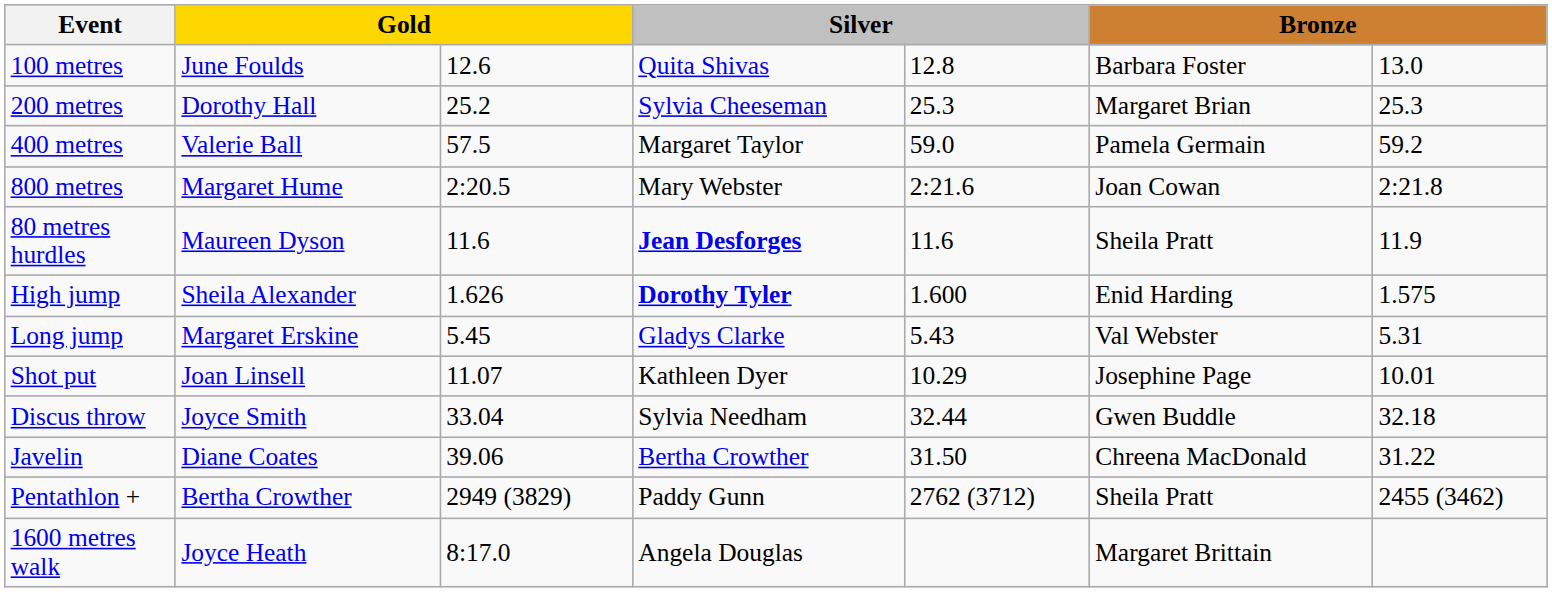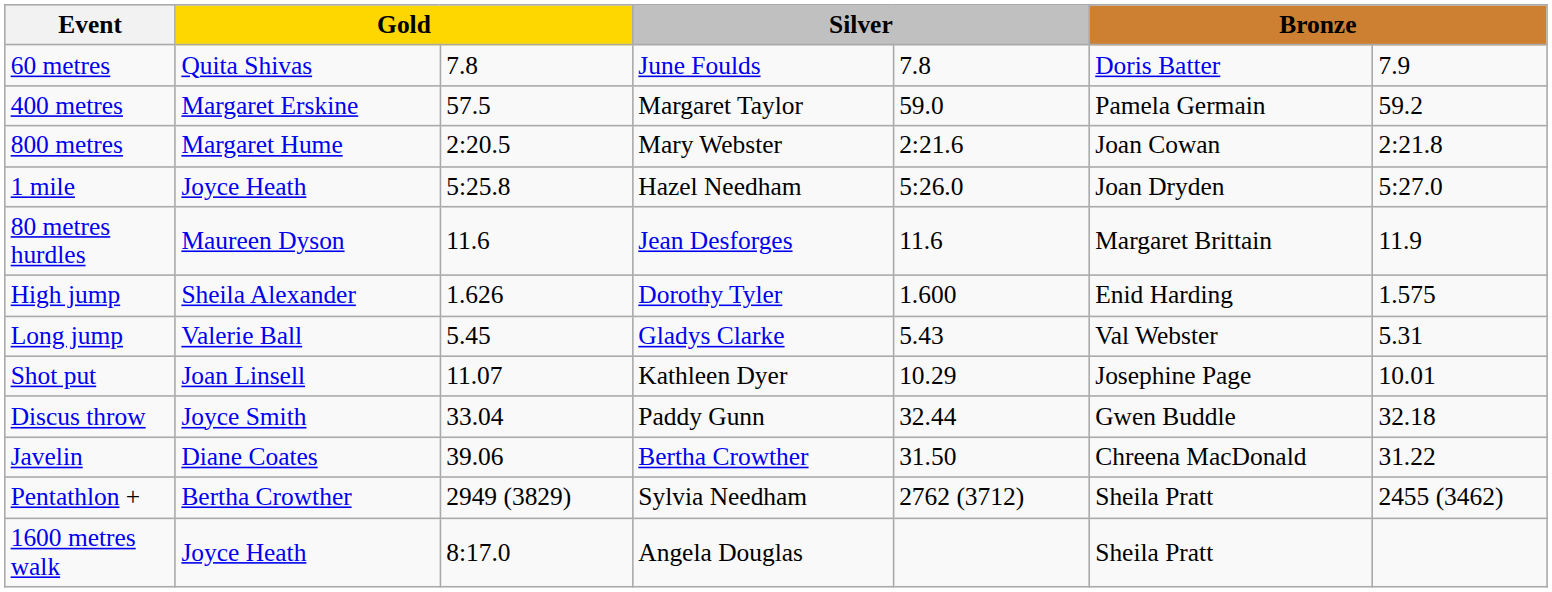+ row: (60, 65)
- row: (67, 65)
- row: (67, 105)
(242, 145) Valerie Ball -> (270, 105) Margaret Erskine
+ row: (43, 186)
(720, 240) bold -> (715, 240) normal
(1154, 240) Sheila Pratt -> (1184, 240) Margaret Brittain
(715, 295) bold -> (710, 295) normal
(270, 335) Margaret Erskine -> (242, 335) Valerie Ball
(723, 416) Sylvia Needham -> (702, 416) Paddy Gunn
(702, 497) Paddy Gunn -> (723, 497) Sylvia Needham
(1184, 551) Margaret Brittain -> (1154, 551) Sheila Pratt
